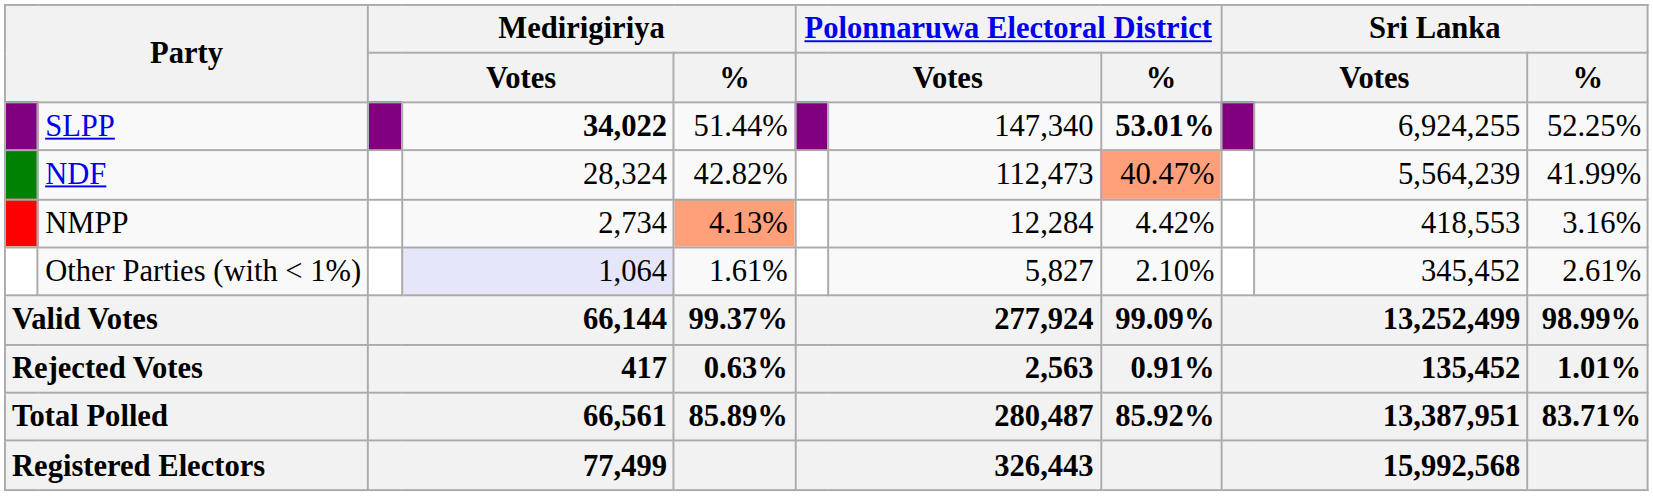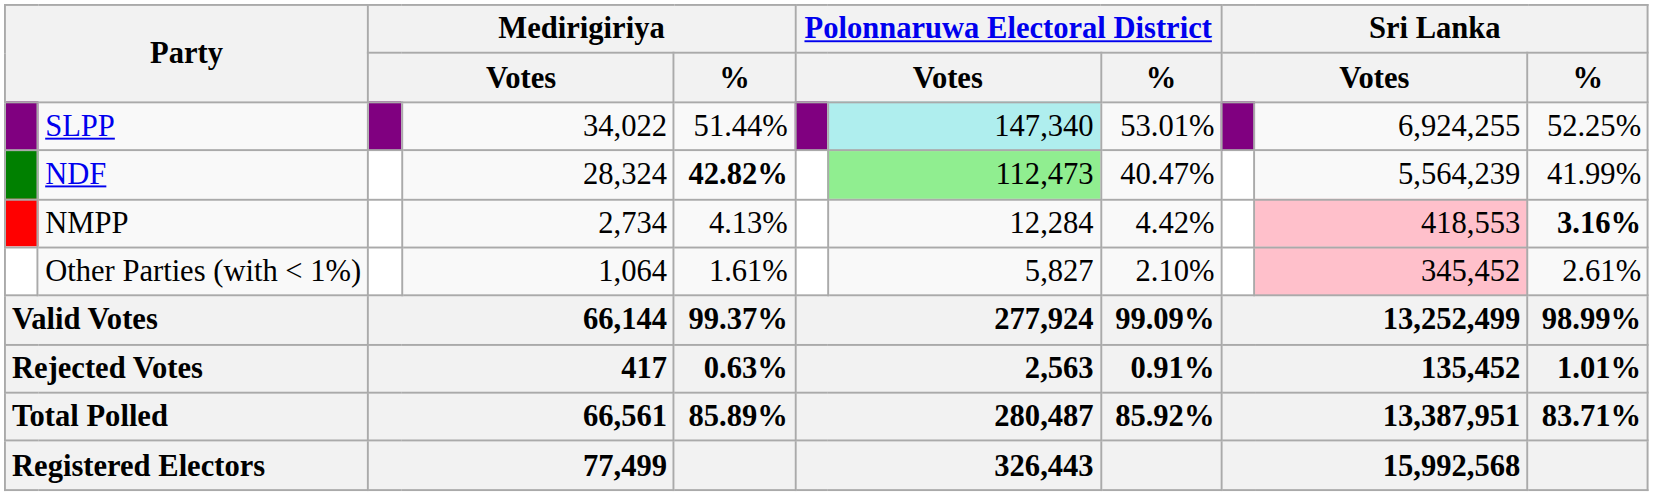(625, 125) bold -> (625, 125) normal
(1044, 125) no background -> (1044, 125) paleturquoise background
(1165, 125) bold -> (1167, 125) normal
(741, 174) normal -> (738, 174) bold
(1045, 174) no background -> (1045, 174) lightgreen background
(1167, 174) lightsalmon background -> (1167, 174) no background
(748, 222) lightsalmon background -> (748, 222) no background
(1471, 222) no background -> (1471, 222) pink background
(1602, 222) normal -> (1599, 222) bold
(633, 271) lavender background -> (633, 271) no background
(1471, 271) no background -> (1471, 271) pink background
